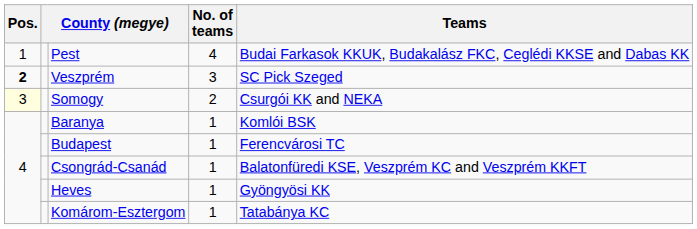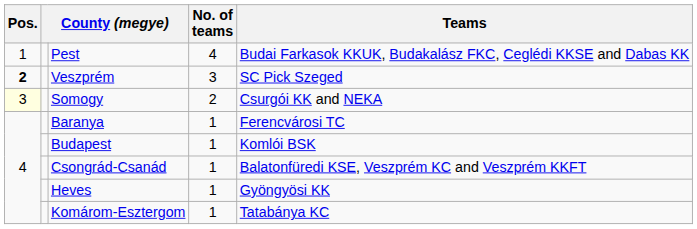(278, 122) Komlói BSK -> (292, 122) Ferencvárosi TC
(292, 144) Ferencvárosi TC -> (278, 144) Komlói BSK
